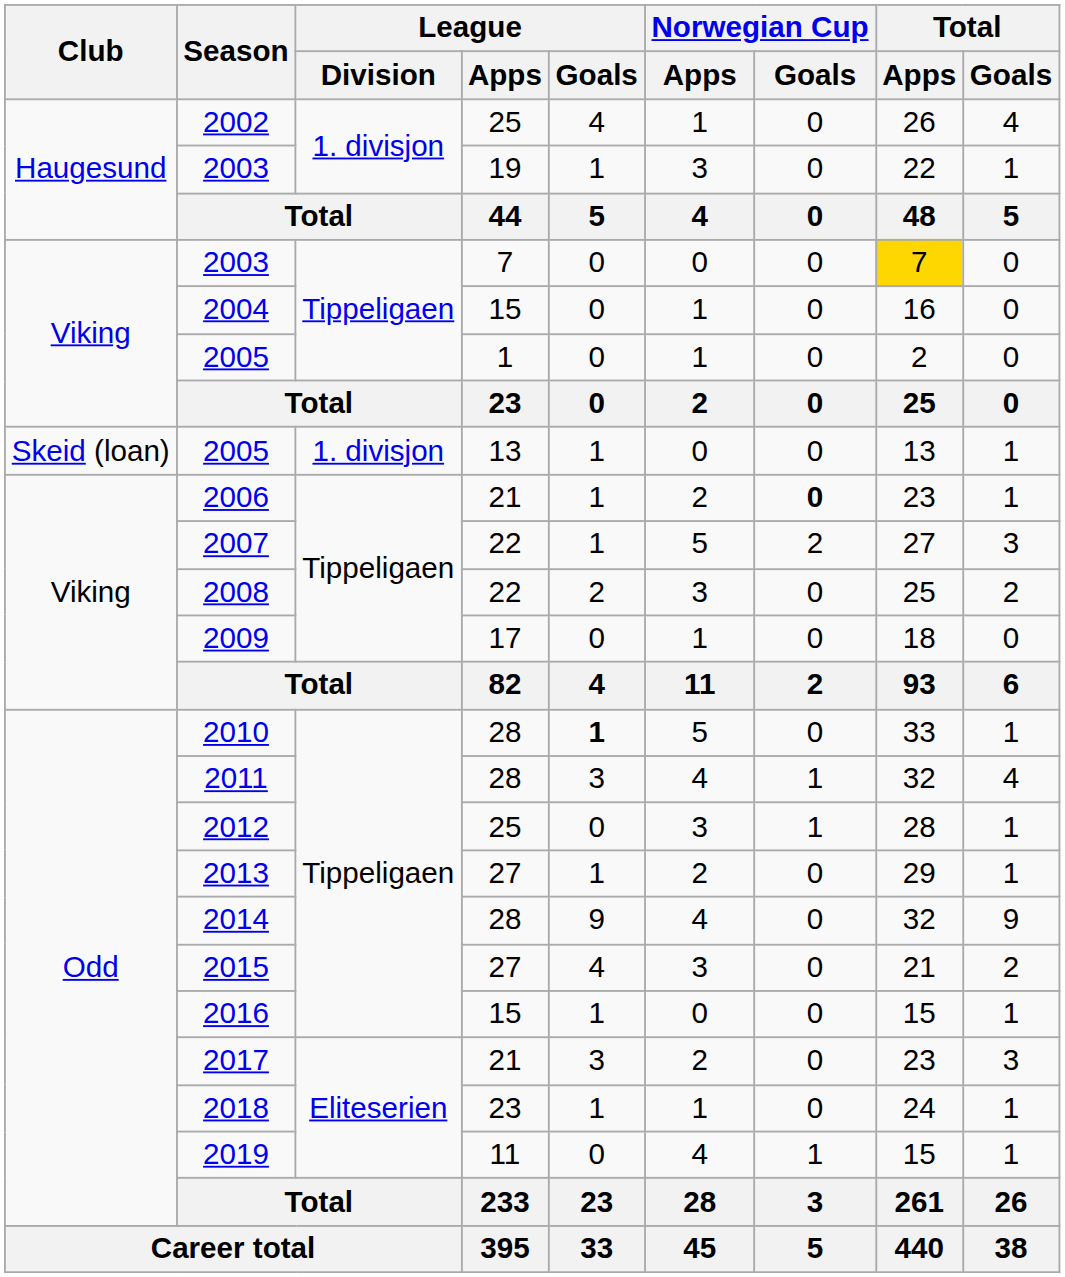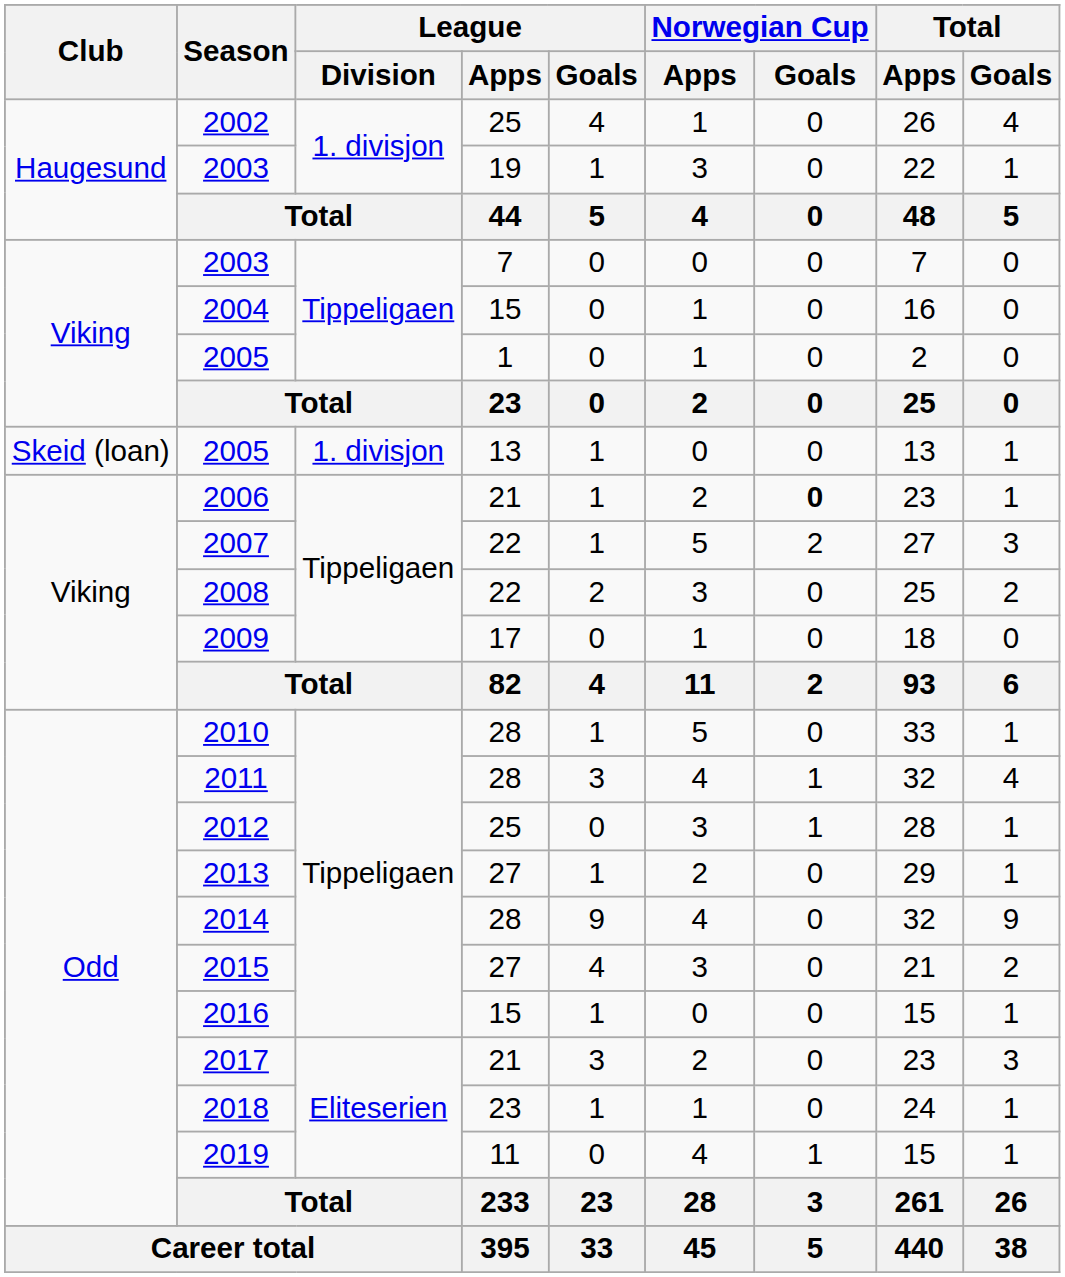(919, 262) gold background -> (919, 262) no background
(597, 732) bold -> (597, 732) normal
